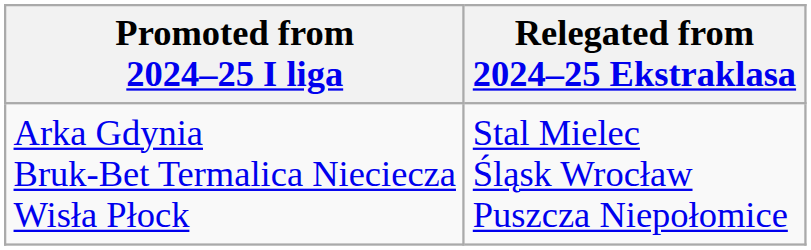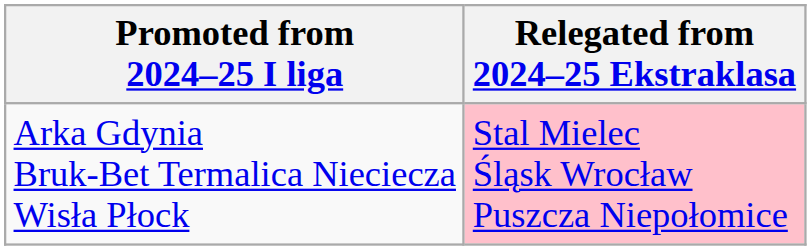(630, 173) no background -> (630, 173) pink background
